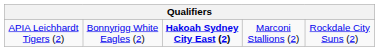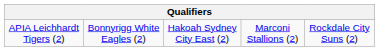(202, 33) bold -> (202, 33) normal
